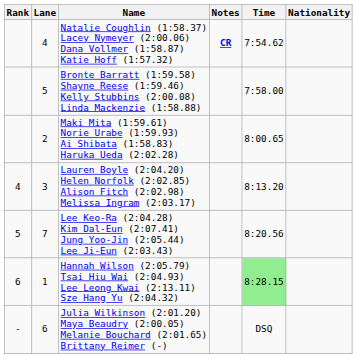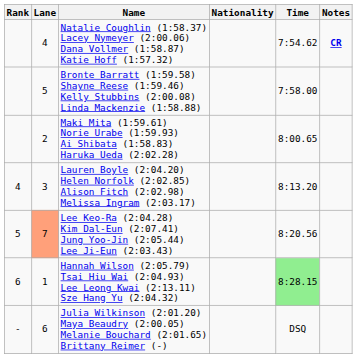columns swapped: (319, 12) <-> (226, 12)
(45, 234) no background -> (45, 234) lightsalmon background
